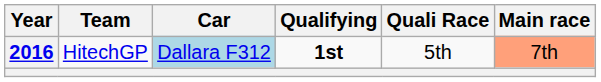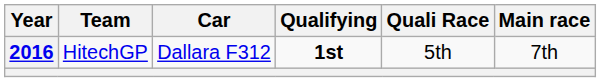(214, 52) lightblue background -> (214, 52) no background
(544, 52) lightsalmon background -> (544, 52) no background
